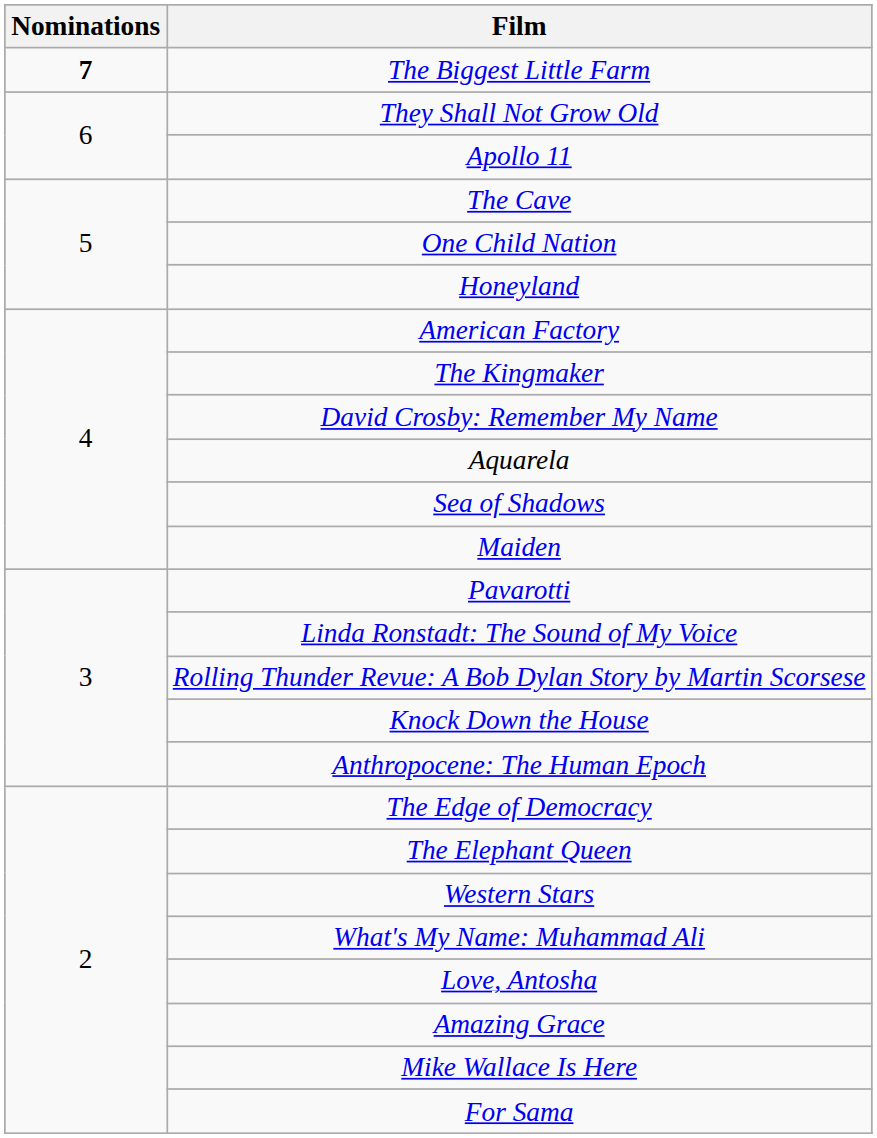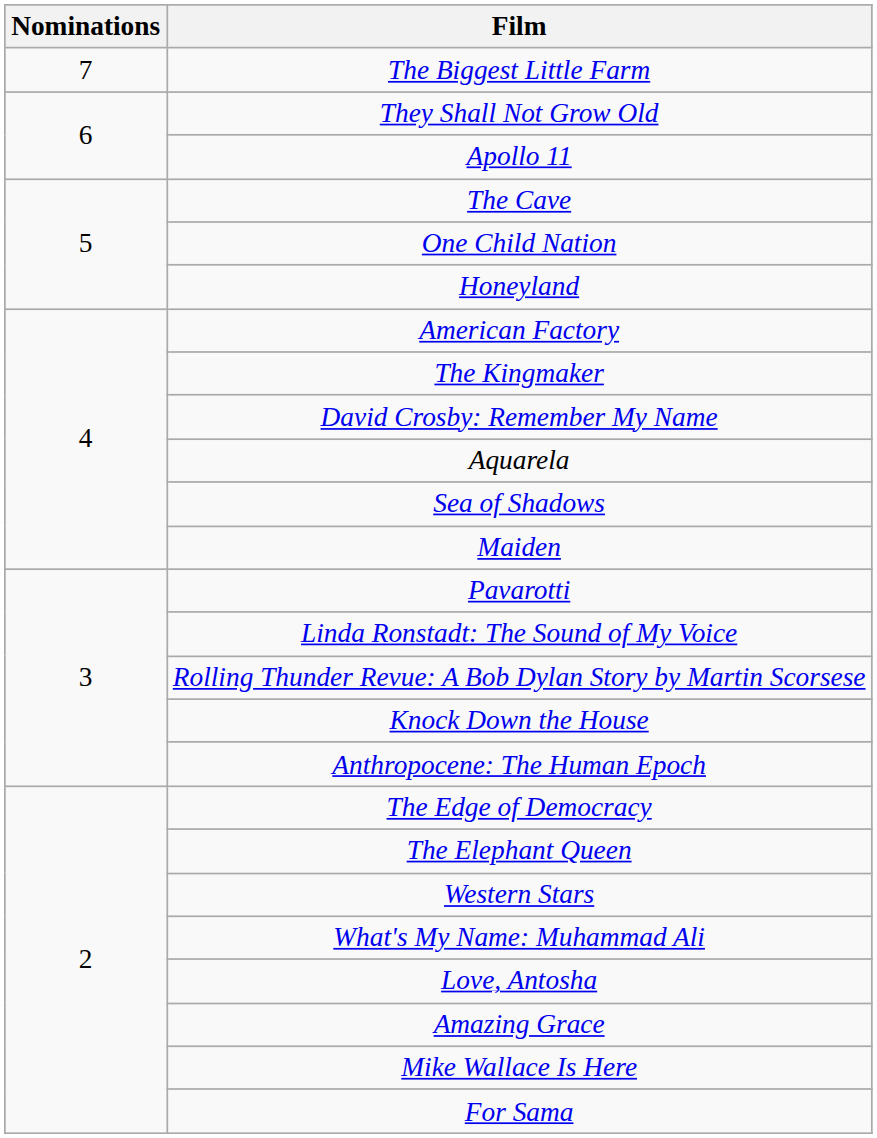(86, 69) bold -> (86, 69) normal
